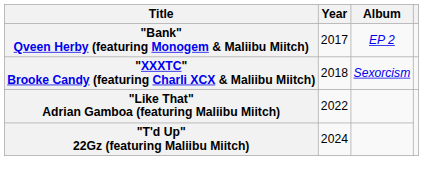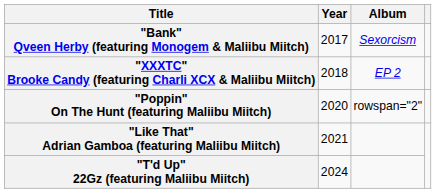(382, 40) EP 2 -> (388, 40) Sexorcism
(382, 73) Sexorcism -> (388, 73) EP 2
+ row: (161, 106)
(334, 106) 2022 -> (334, 139) 2021
